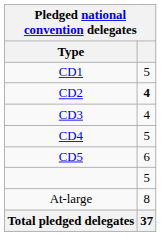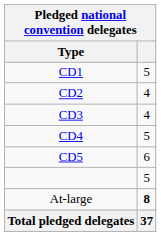(147, 94) bold -> (147, 94) normal
(147, 199) normal -> (147, 199) bold
